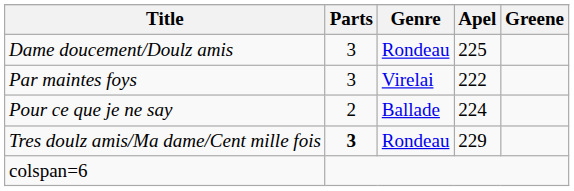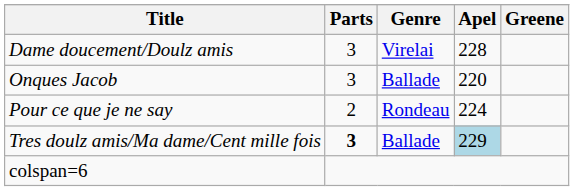(416, 49) Rondeau -> (408, 49) Virelai
(473, 49) 225 -> (473, 49) 228
+ row: (63, 79)
- row: (73, 79)
(411, 110) Ballade -> (416, 110) Rondeau
(416, 140) Rondeau -> (411, 140) Ballade
(473, 140) no background -> (473, 140) lightblue background
